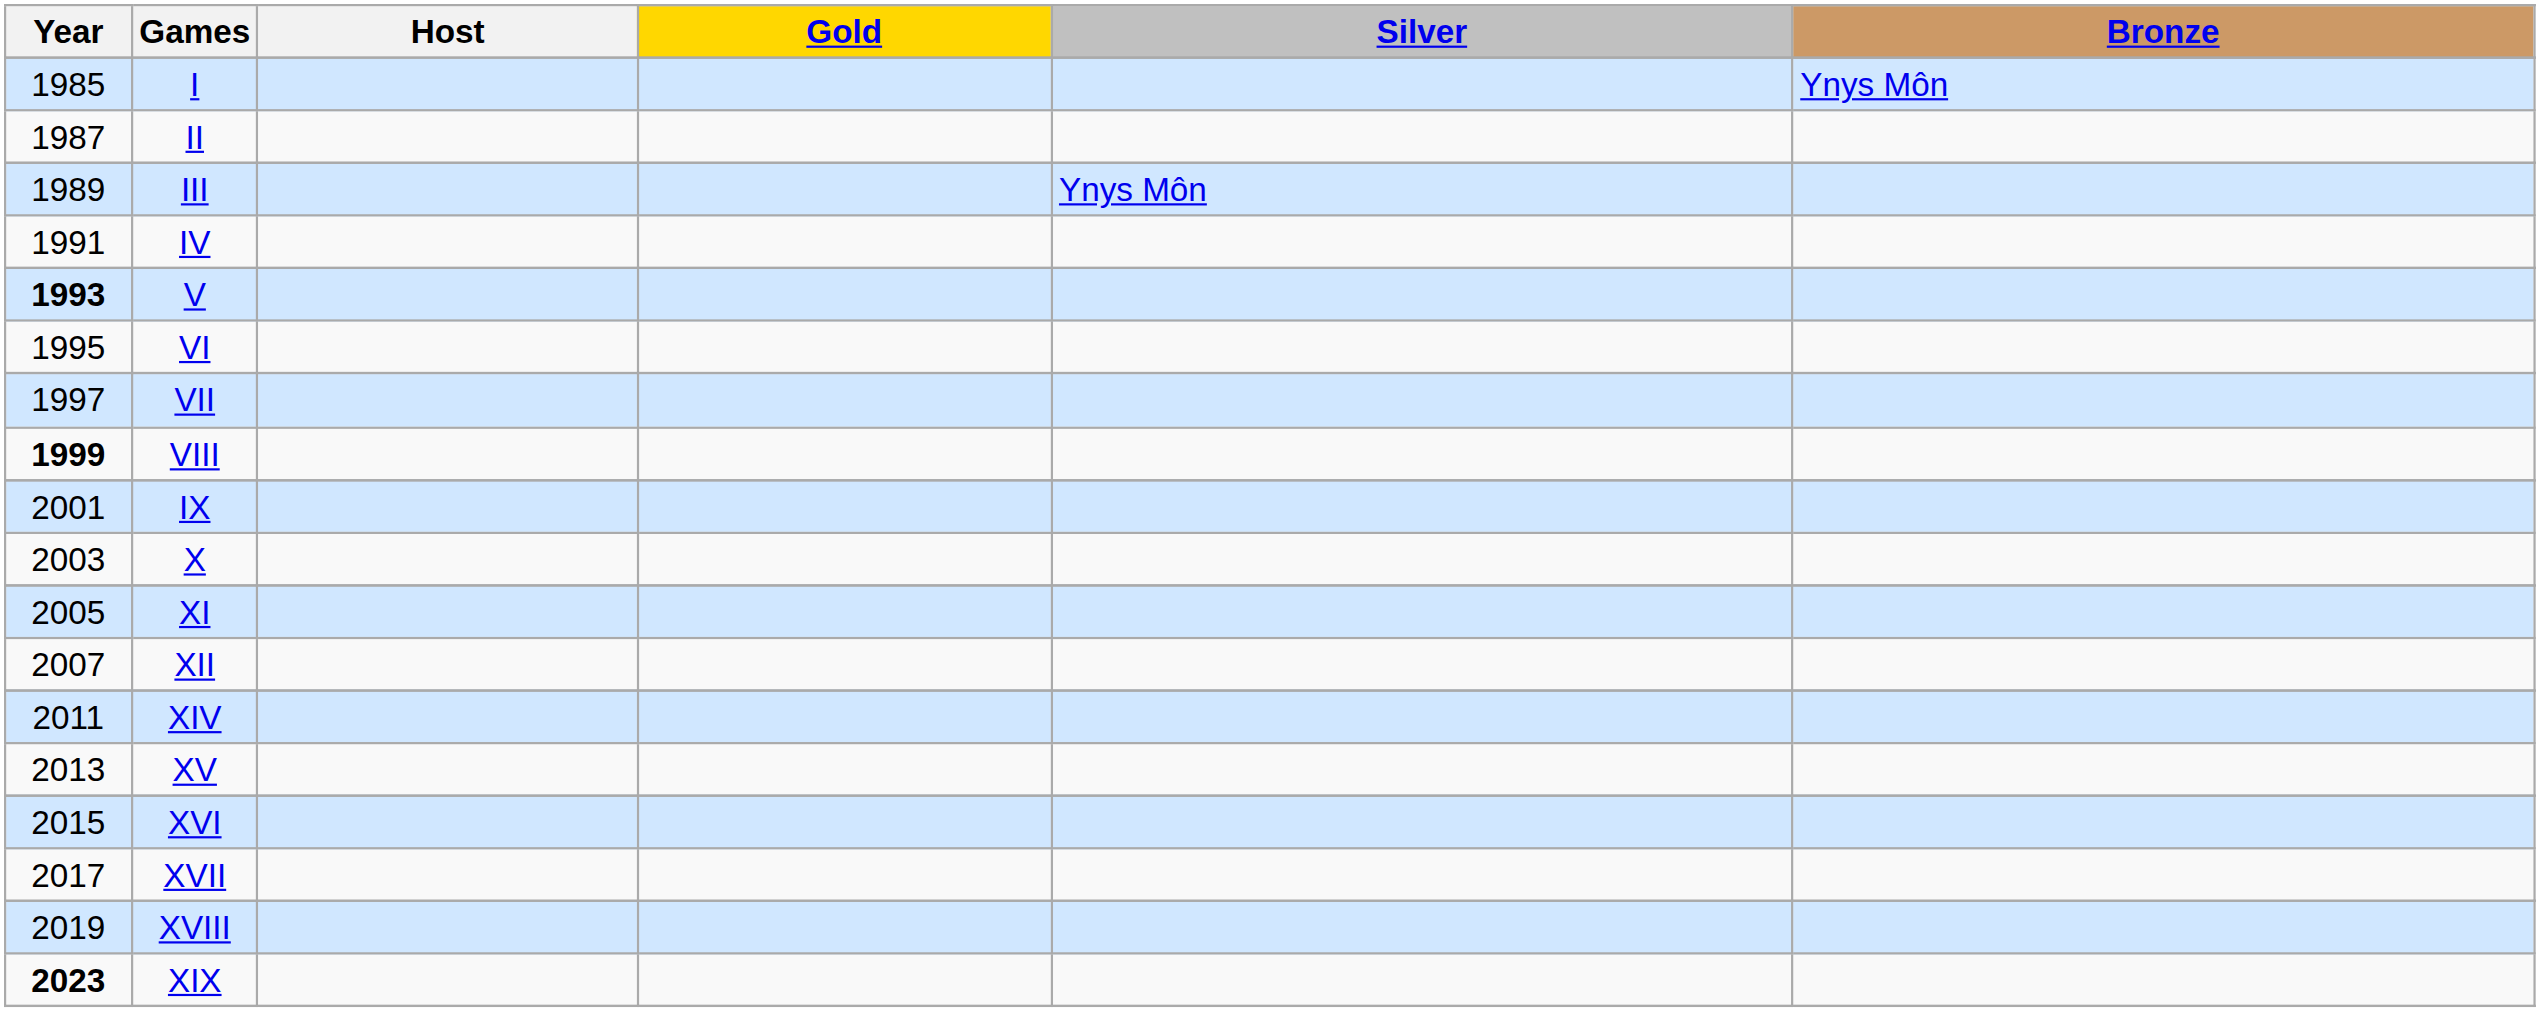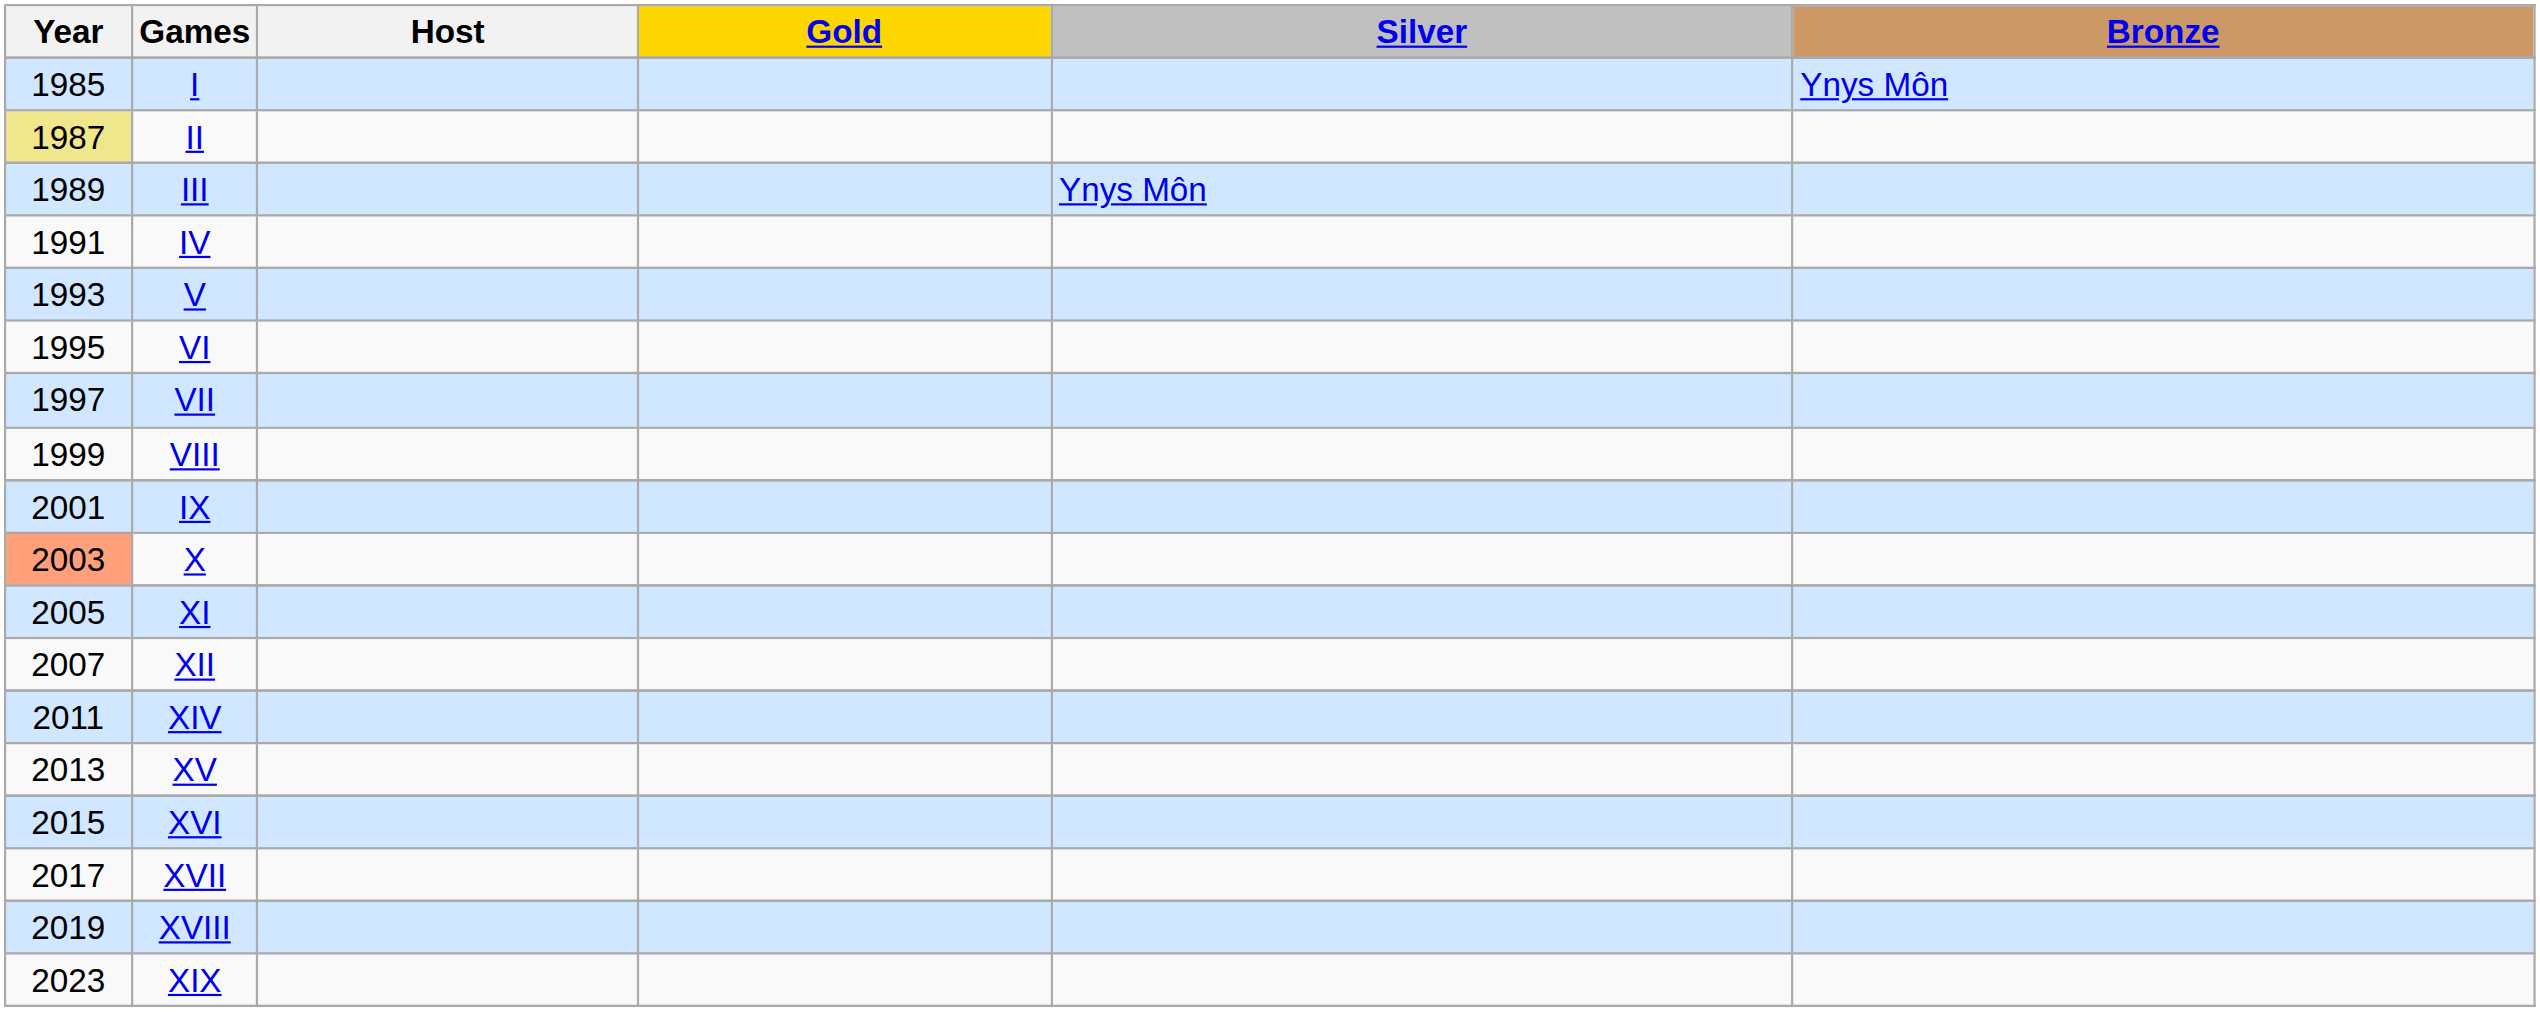(68, 137) no background -> (68, 137) khaki background
(68, 295) bold -> (68, 295) normal
(68, 453) bold -> (68, 453) normal
(68, 559) no background -> (68, 559) lightsalmon background
(68, 980) bold -> (68, 980) normal
